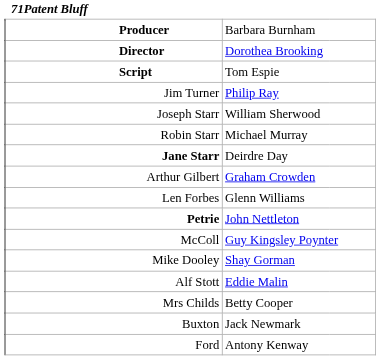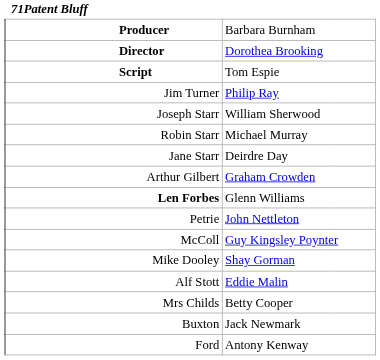(191, 156) bold -> (194, 156) normal
(191, 197) normal -> (189, 197) bold
(203, 218) bold -> (204, 218) normal
